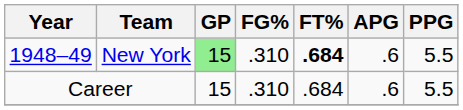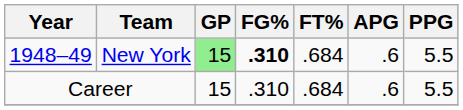(269, 55) normal -> (269, 55) bold
(323, 55) bold -> (323, 55) normal
